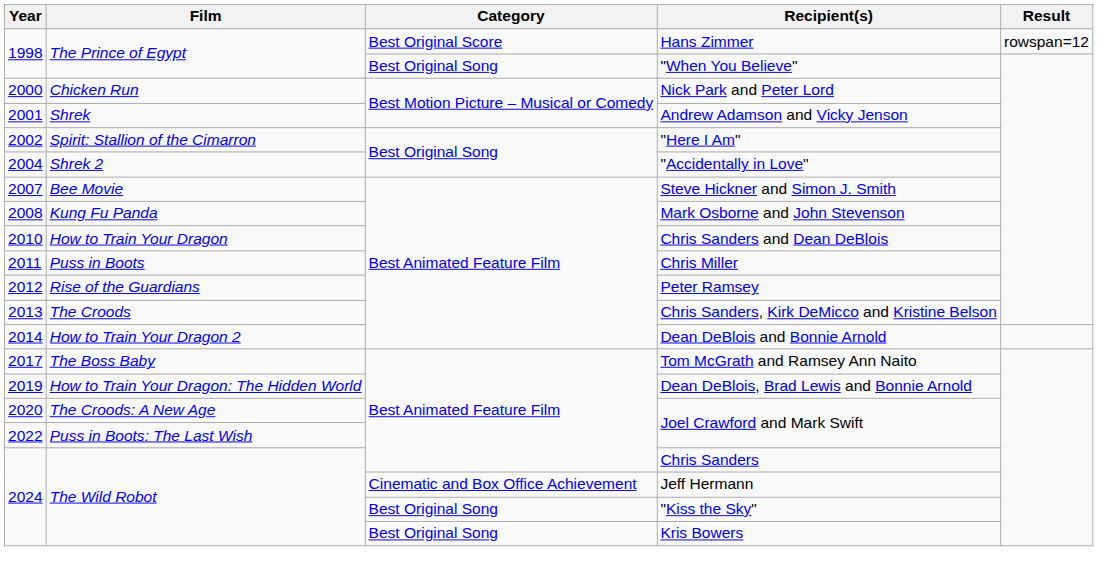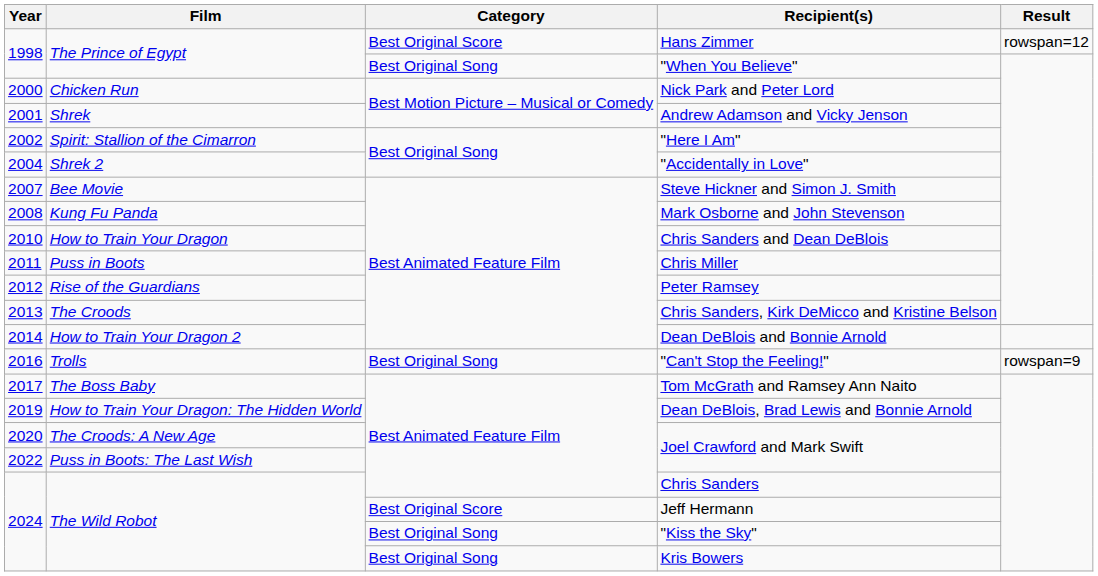+ row: (25, 361)
(503, 484) Cinematic and Box Office Achievement -> (435, 509) Best Original Score
